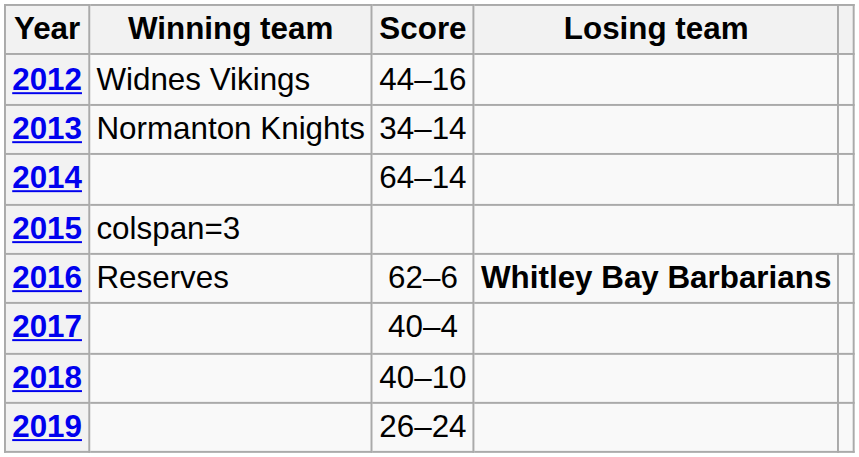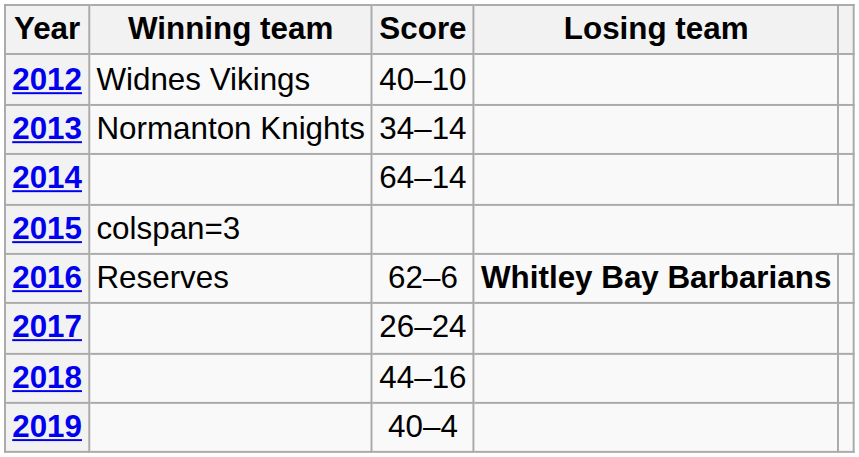(423, 79) 44–16 -> (423, 79) 40–10
(423, 327) 40–4 -> (423, 327) 26–24
(423, 377) 40–10 -> (423, 377) 44–16
(423, 427) 26–24 -> (423, 427) 40–4
